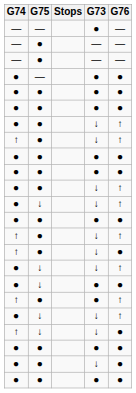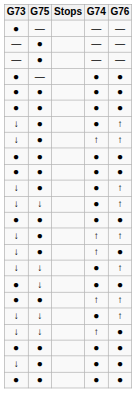columns swapped: (96, 12) <-> (16, 12)
